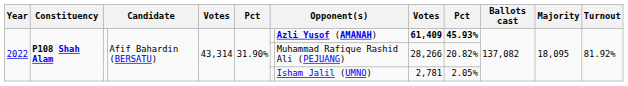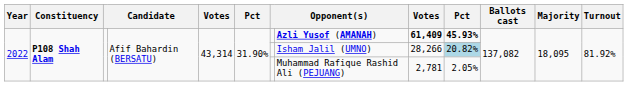(337, 55) Muhammad Rafique Rashid Ali (PEJUANG) -> (324, 50) Isham Jalil (UMNO)
(462, 55) no background -> (462, 50) lightblue background
(324, 74) Isham Jalil (UMNO) -> (337, 69) Muhammad Rafique Rashid Ali (PEJUANG)
